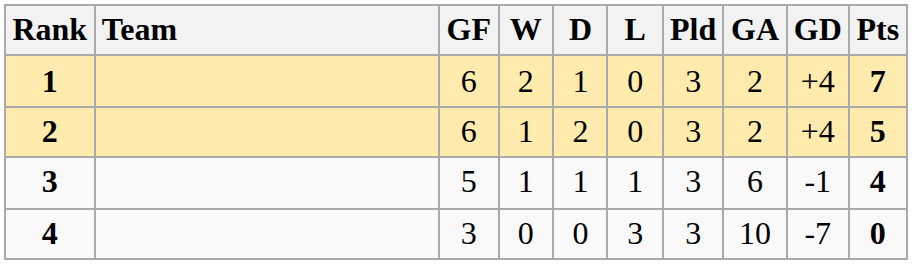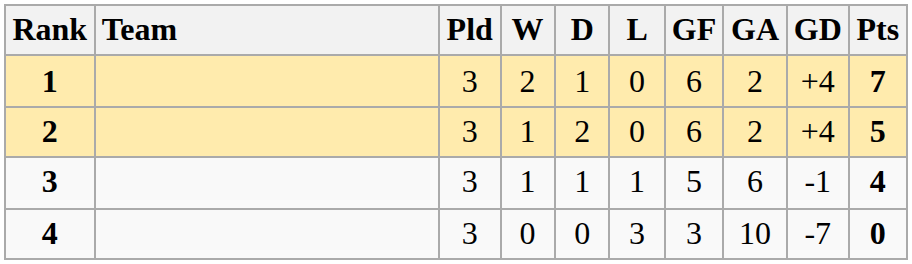columns swapped: (693, 29) <-> (469, 29)
